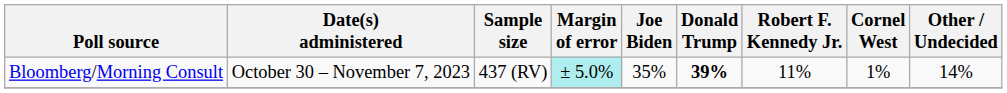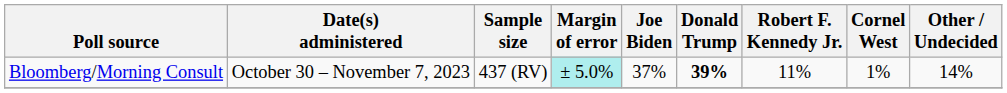(649, 72) 35% -> (649, 72) 37%
